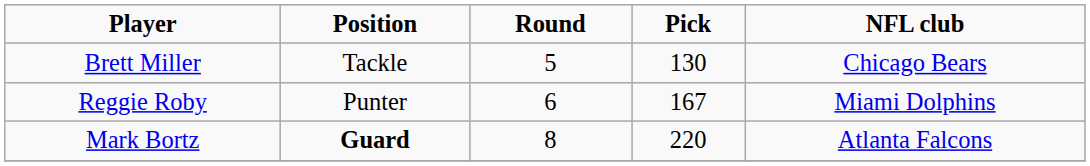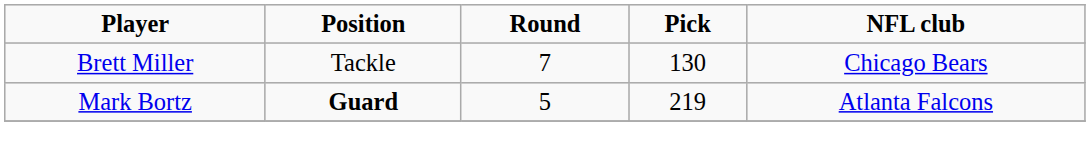(550, 62) 5 -> (545, 62) 7
- row: (143, 101)
(550, 140) 8 -> (545, 101) 5
(688, 140) 220 -> (688, 101) 219
